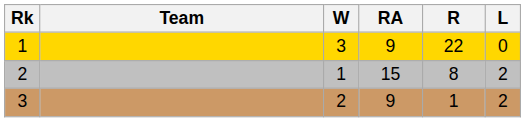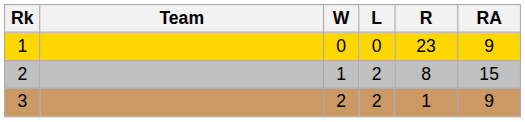columns swapped: (503, 18) <-> (390, 18)
(341, 46) 3 -> (341, 46) 0
(454, 46) 22 -> (426, 46) 23
